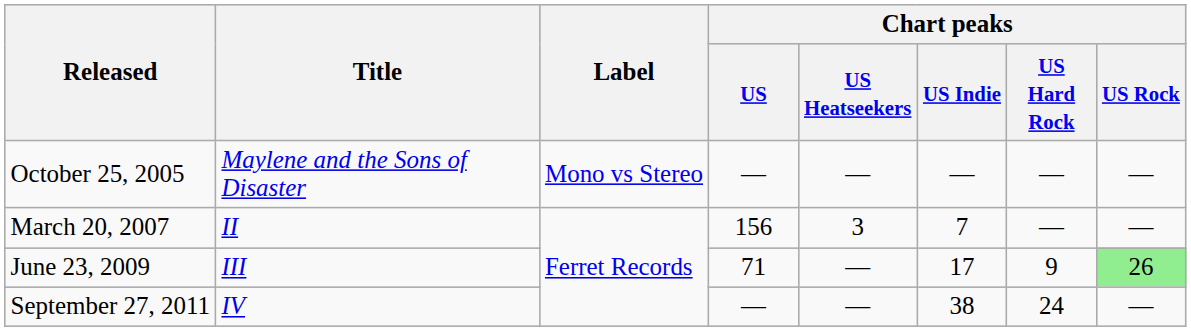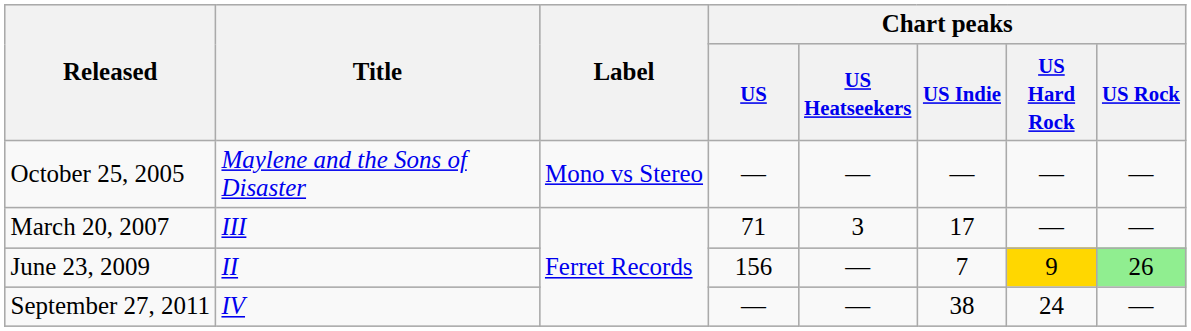(230, 227) II -> (234, 227) III
(754, 227) 156 -> (754, 227) 71
(962, 227) 7 -> (962, 227) 17
(234, 266) III -> (230, 266) II
(754, 266) 71 -> (754, 266) 156
(962, 266) 17 -> (962, 266) 7
(1051, 266) no background -> (1051, 266) gold background
